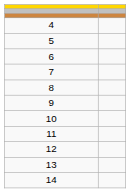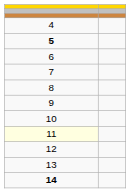(51, 41) normal -> (51, 41) bold
(51, 134) no background -> (51, 134) lightyellow background
(51, 180) normal -> (51, 180) bold
